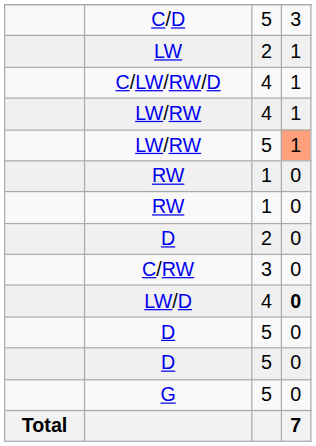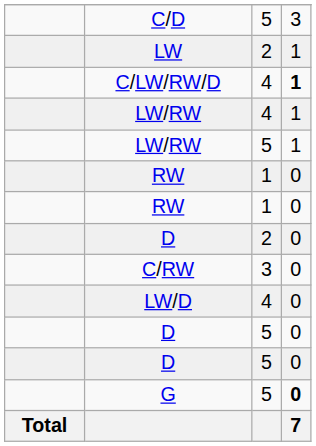(296, 82) normal -> (296, 82) bold
(296, 144) lightsalmon background -> (296, 144) no background
(296, 301) bold -> (296, 301) normal
(296, 394) normal -> (296, 394) bold
